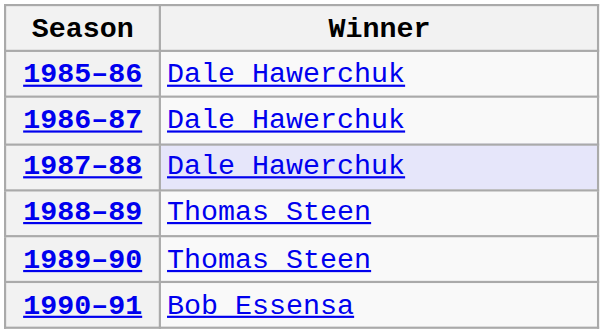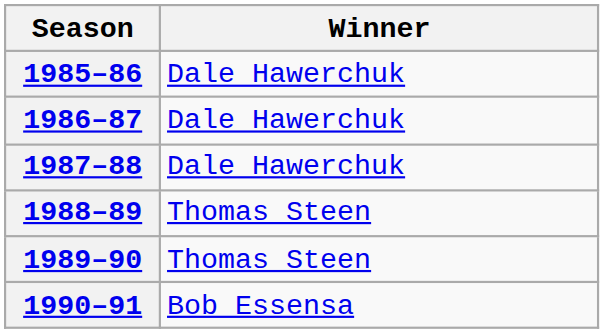(286, 167) lavender background -> (286, 167) no background
